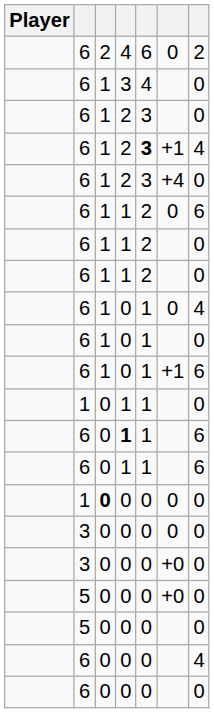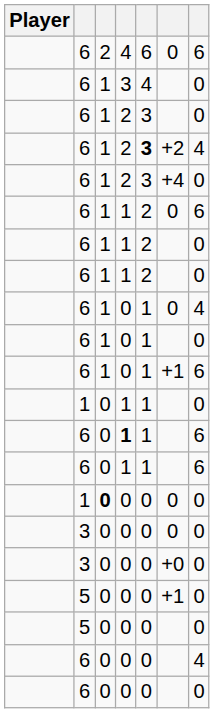(199, 52) 2 -> (199, 52) 6
(173, 148) +1 -> (173, 148) +2
(173, 595) +0 -> (173, 595) +1
